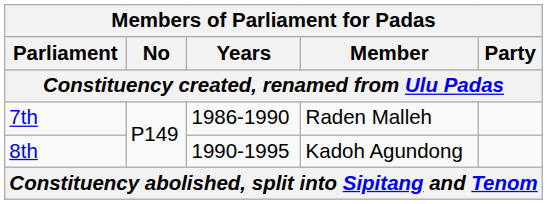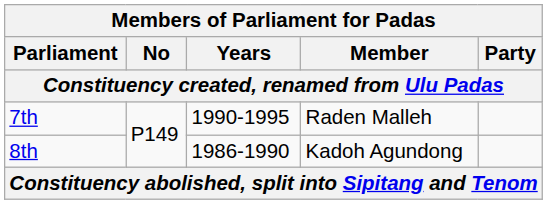(240, 118) 1986-1990 -> (240, 118) 1990-1995
(240, 150) 1990-1995 -> (240, 150) 1986-1990
